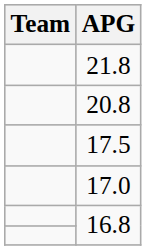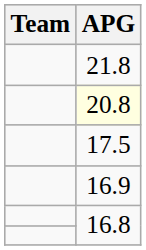(108, 104) no background -> (108, 104) lightyellow background
(108, 184) 17.0 -> (108, 184) 16.9
